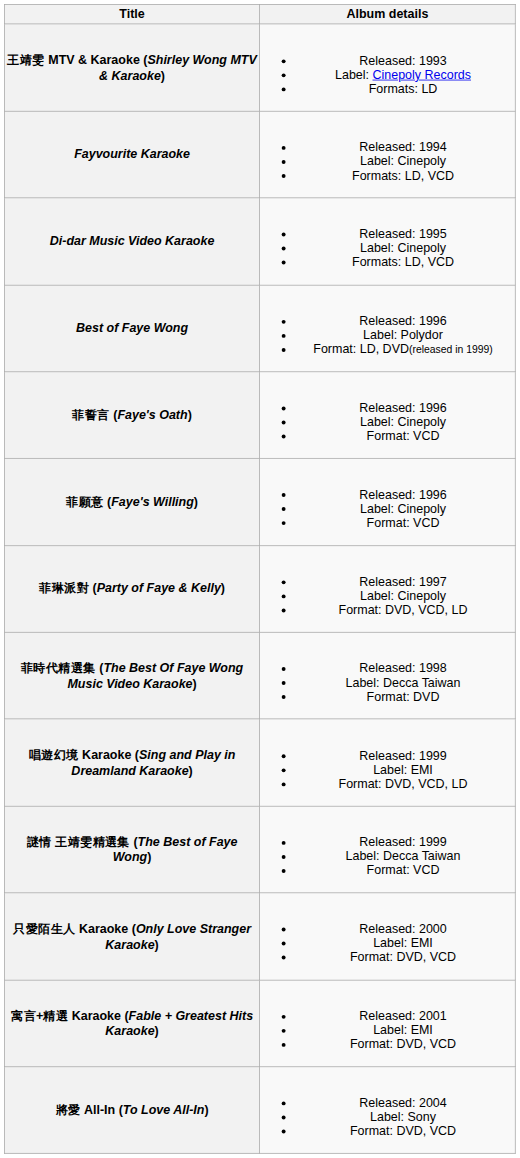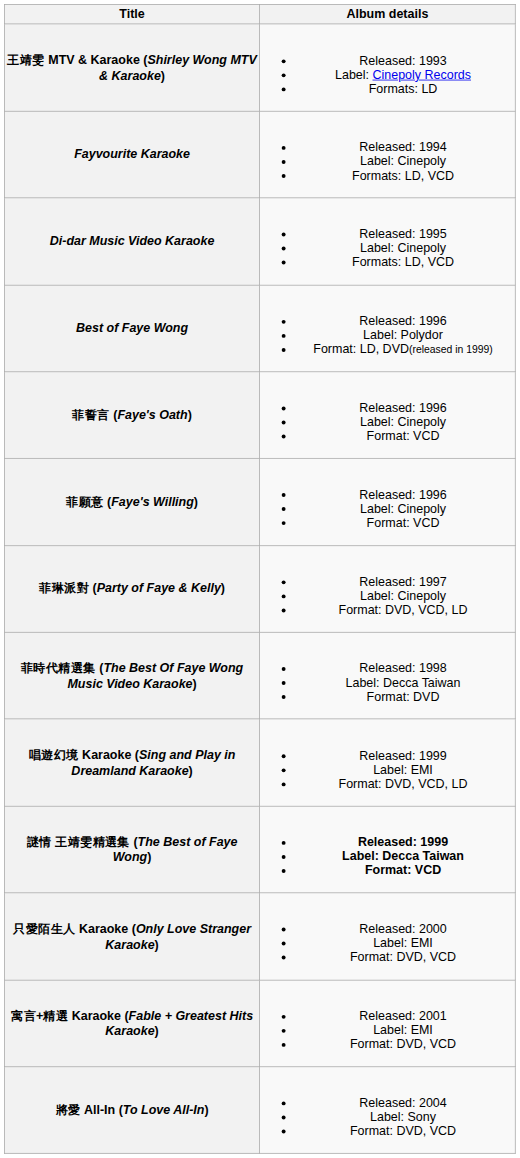(387, 856) normal -> (387, 856) bold
